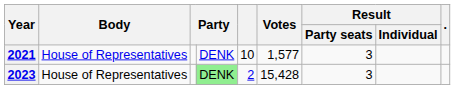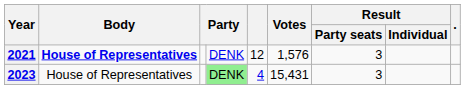(114, 55) normal -> (119, 55) bold
(247, 55) 10 -> (257, 55) 12
(283, 55) 1,577 -> (293, 55) 1,576
(251, 75) 2 -> (261, 75) 4
(280, 75) 15,428 -> (289, 75) 15,431
